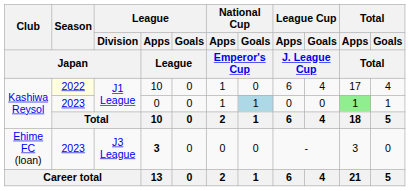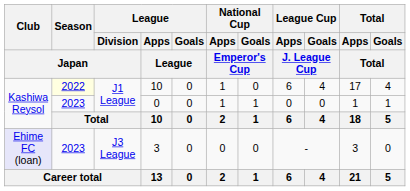(256, 103) lightblue background -> (256, 103) no background
(355, 103) lightgreen background -> (355, 103) no background
(28, 148) no background -> (28, 148) lavender background
(157, 148) bold -> (157, 148) normal
